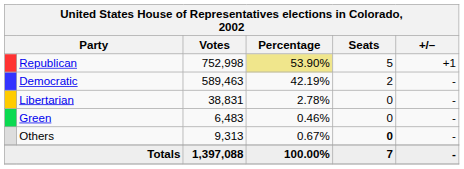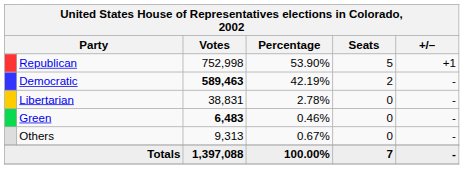(310, 63) khaki background -> (310, 63) no background
(223, 81) normal -> (223, 81) bold
(229, 118) normal -> (229, 118) bold
(390, 136) bold -> (390, 136) normal
